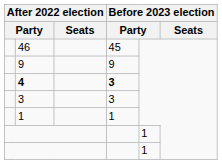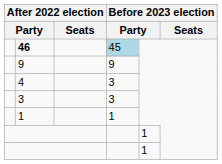(24, 47) normal -> (24, 47) bold
(115, 47) no background -> (115, 47) lightblue background
(21, 82) bold -> (21, 82) normal
(112, 82) bold -> (112, 82) normal
